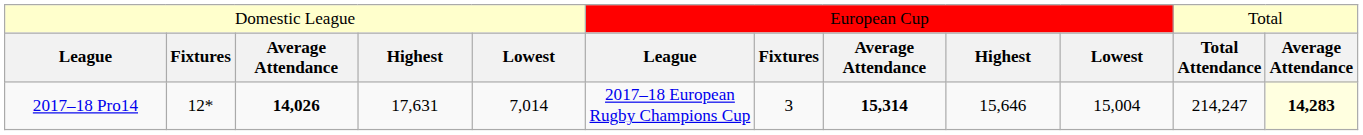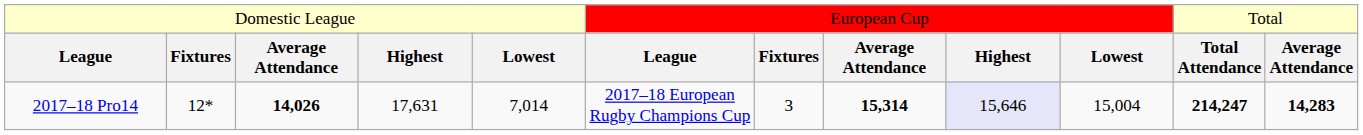(1003, 105) no background -> (1003, 105) lavender background
(1219, 105) normal -> (1219, 105) bold
(1311, 105) lightyellow background -> (1311, 105) no background
